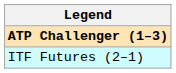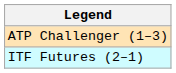(88, 36) bold -> (88, 36) normal
